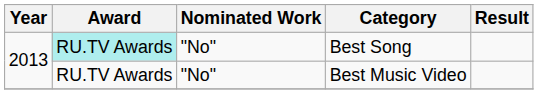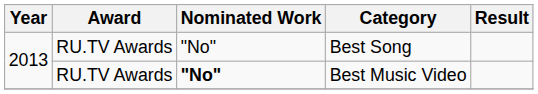(114, 46) paleturquoise background -> (114, 46) no background
(198, 74) normal -> (201, 74) bold
